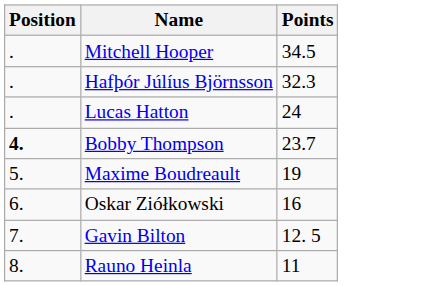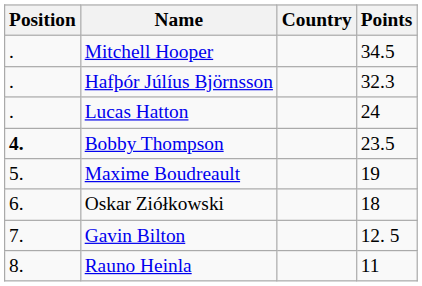+ column: (317, 20)
(299, 143) 23.7 -> (378, 143) 23.5
(292, 204) 16 -> (370, 204) 18
